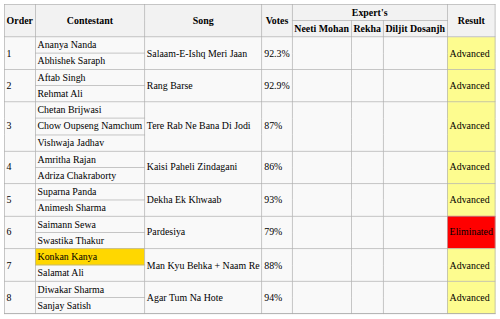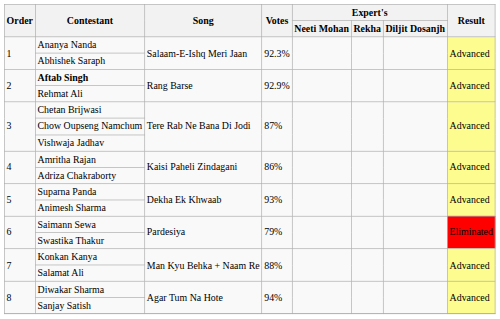(62, 77) normal -> (63, 77) bold
(67, 257) gold background -> (67, 257) no background
